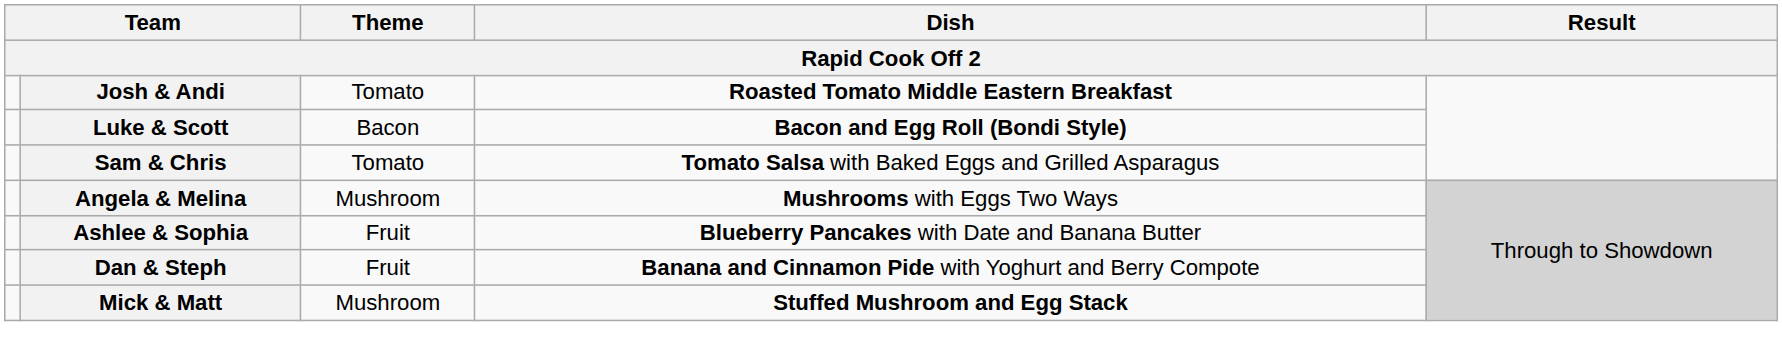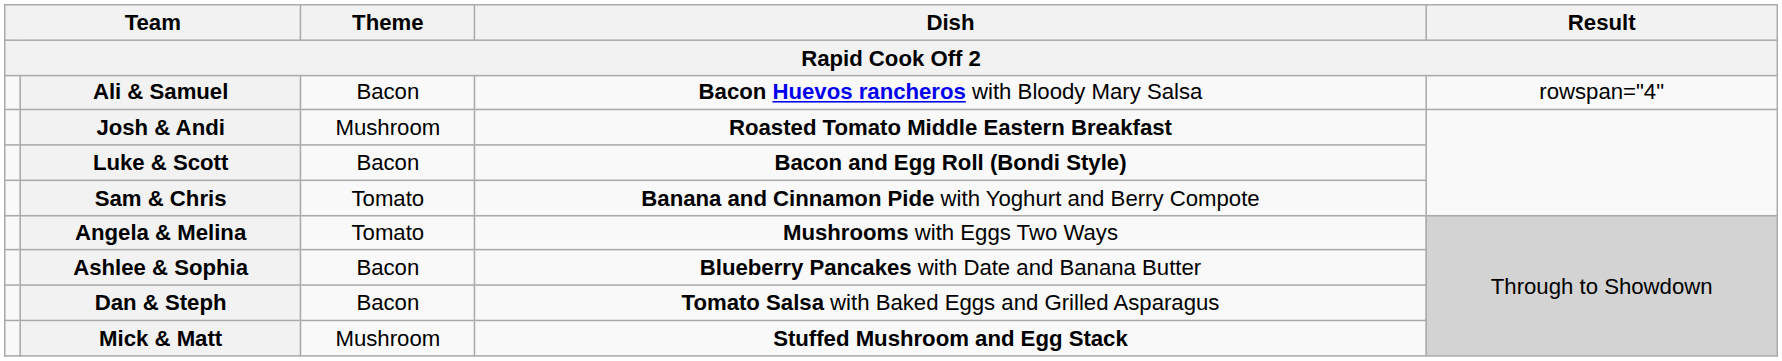+ row: (161, 93)
(388, 93) Tomato -> (388, 128) Mushroom
(950, 163) Tomato Salsa with Baked Eggs and Grilled Asparagus -> (950, 198) Banana and Cinnamon Pide with Yoghurt and Berry Compote
(388, 198) Mushroom -> (388, 233) Tomato
(388, 233) Fruit -> (388, 268) Bacon
(388, 268) Fruit -> (388, 303) Bacon
(950, 268) Banana and Cinnamon Pide with Yoghurt and Berry Compote -> (950, 303) Tomato Salsa with Baked Eggs and Grilled Asparagus
